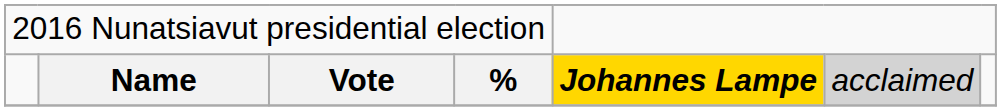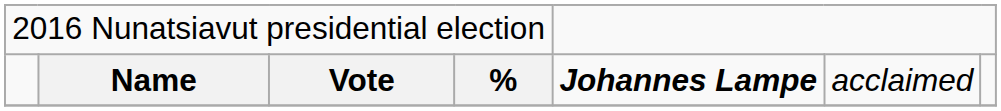(688, 79) gold background -> (688, 79) no background
(902, 79) lightgrey background -> (902, 79) no background
